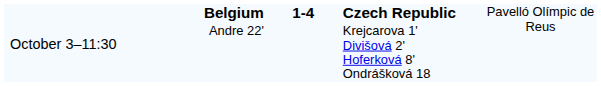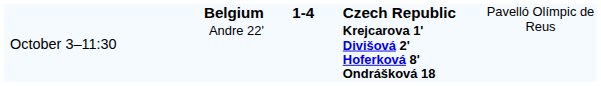(387, 52) normal -> (389, 52) bold
